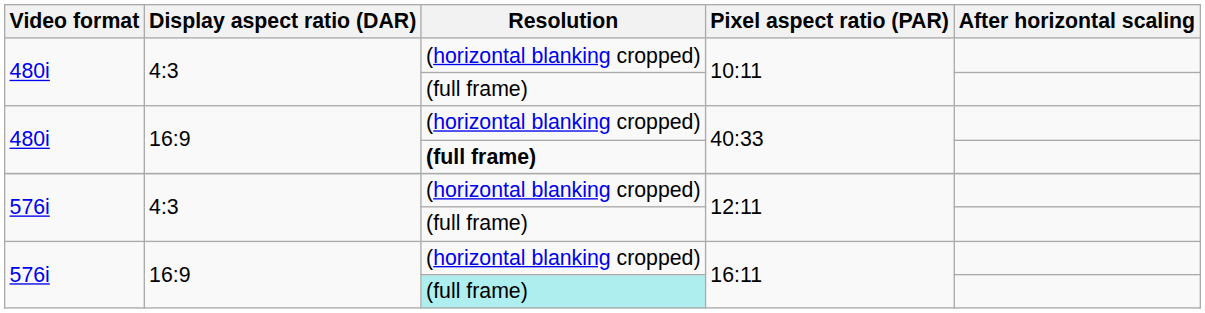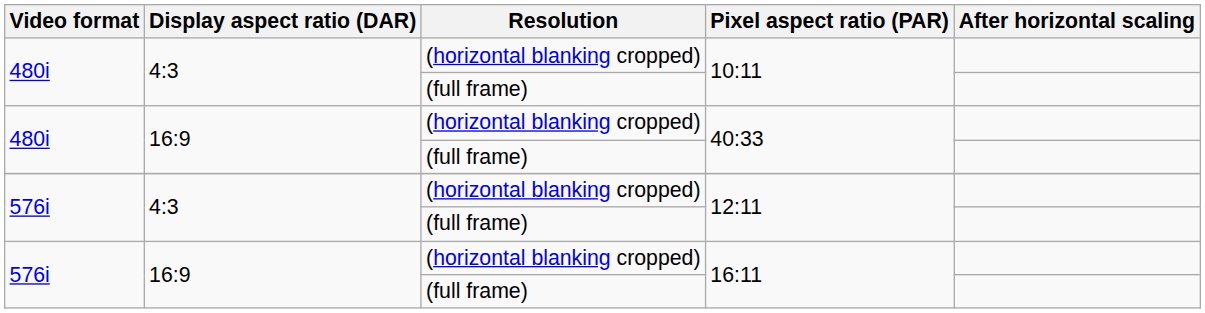(481, 156) bold -> (477, 156) normal
(477, 291) paleturquoise background -> (477, 291) no background
